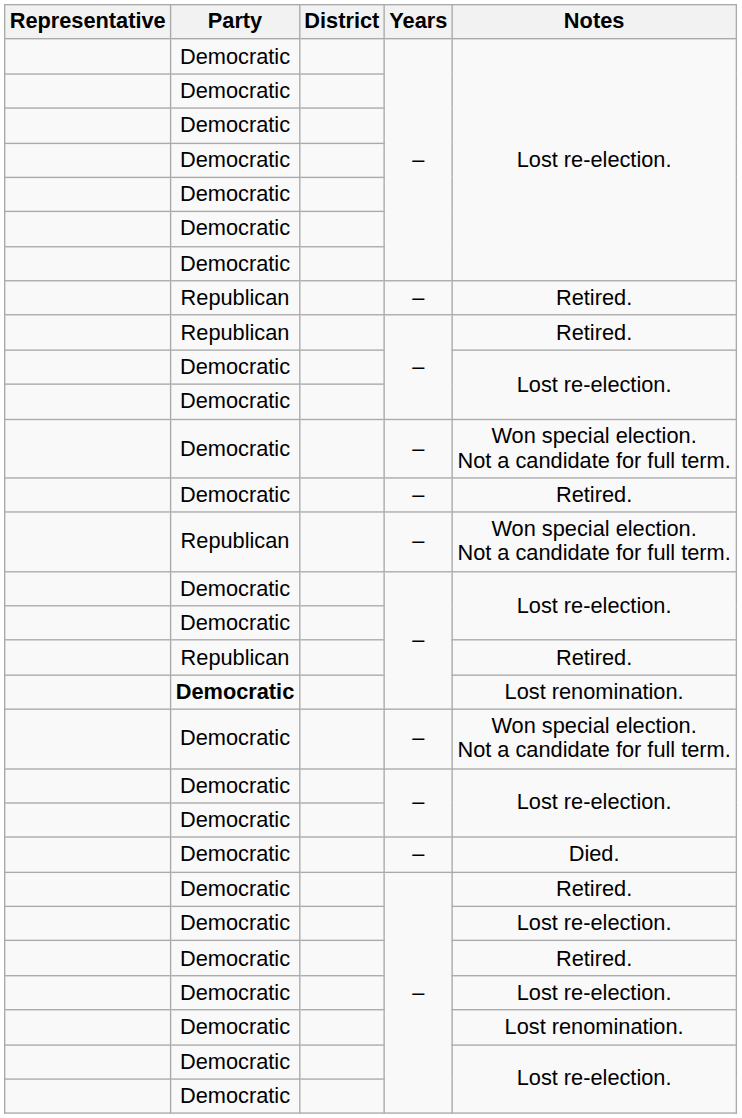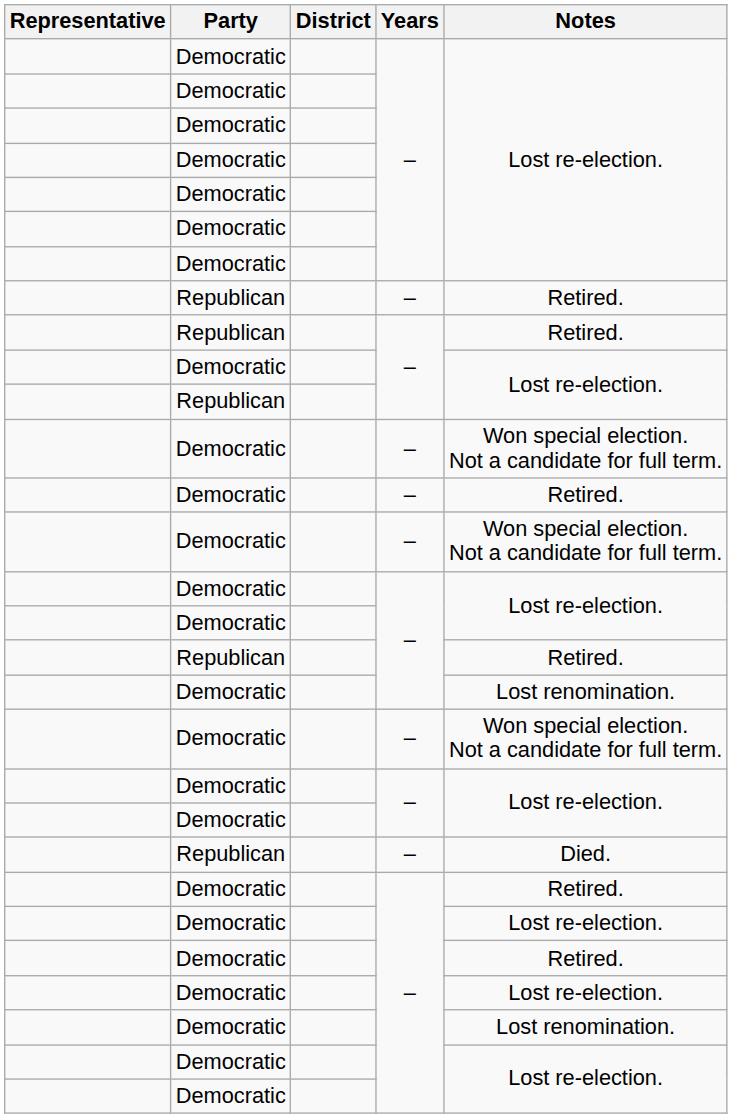(235, 401) Democratic -> (231, 401) Republican
(235, 541) Republican -> (231, 541) Democratic
(235, 691) bold -> (231, 691) normal
(235, 854) Democratic -> (231, 854) Republican
